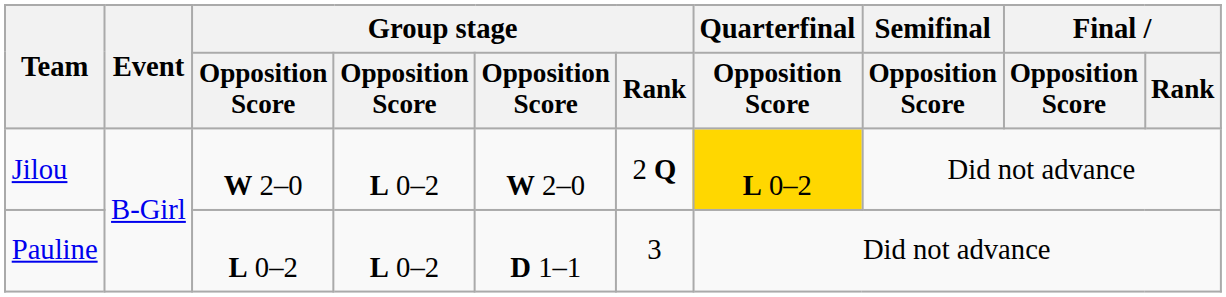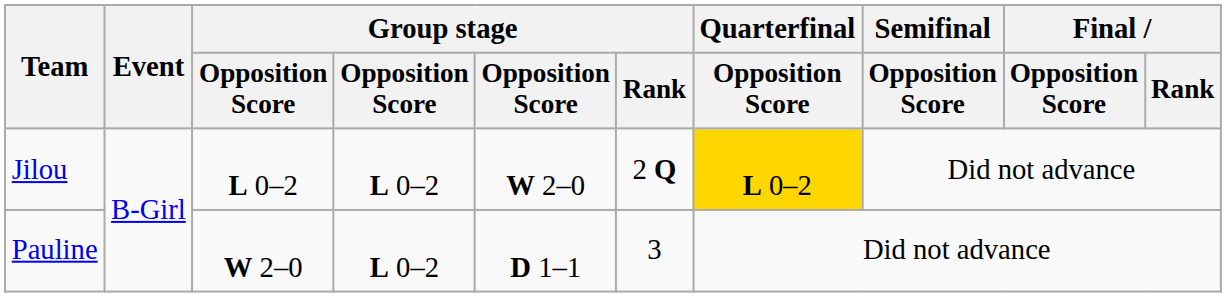(263, 186) W 2–0 -> (263, 186) L 0–2
(263, 267) L 0–2 -> (263, 267) W 2–0
